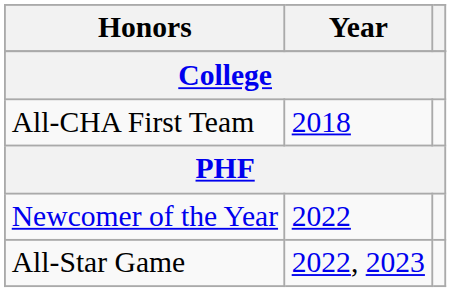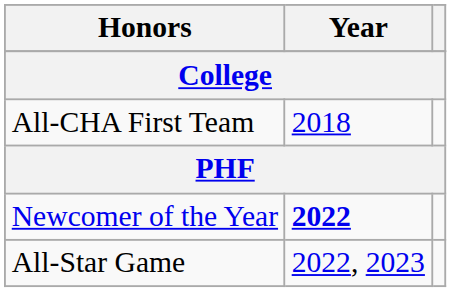(321, 215) normal -> (321, 215) bold
